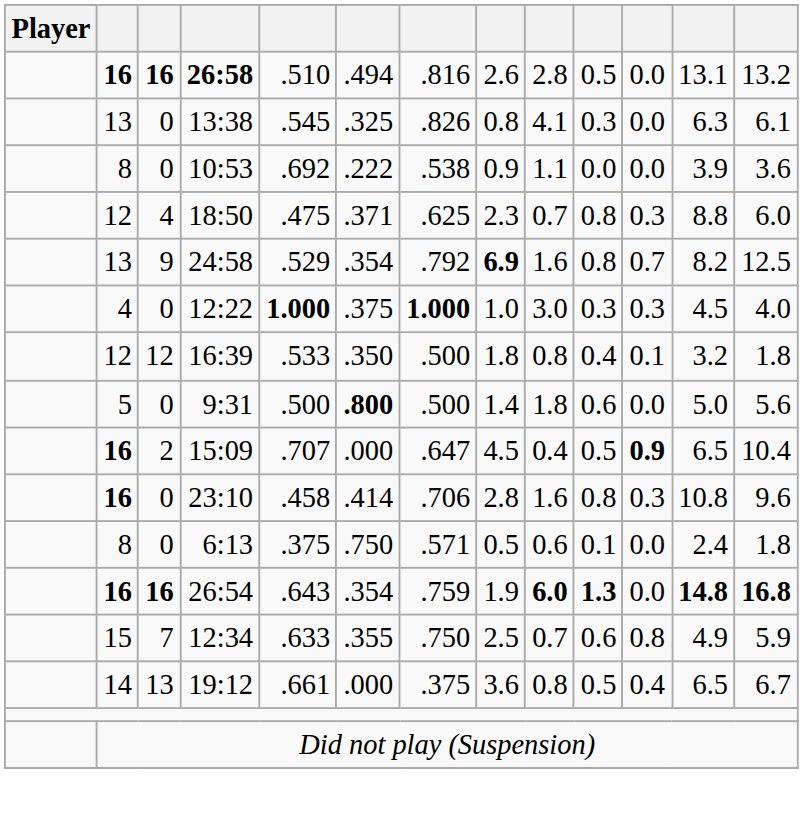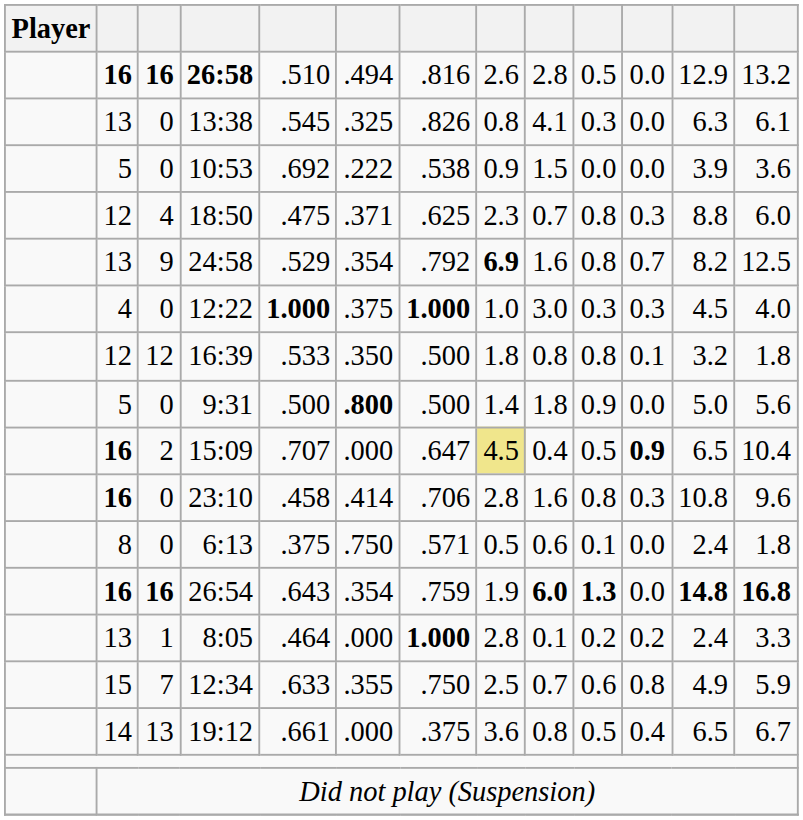(703, 74) 13.1 -> (703, 74) 12.9
(125, 168) 8 -> (125, 168) 5
(550, 168) 1.1 -> (550, 168) 1.5
(599, 356) 0.4 -> (599, 356) 0.8
(599, 403) 0.6 -> (599, 403) 0.9
(501, 449) no background -> (501, 449) khaki background
+ row: (167, 637)
